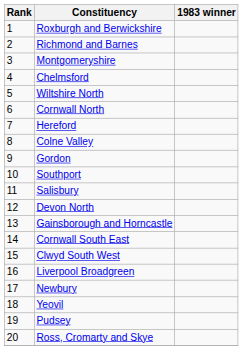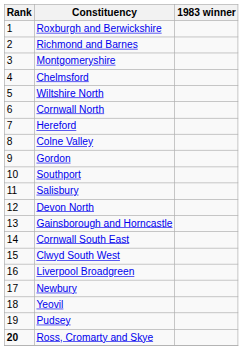(12, 337) normal -> (12, 337) bold
